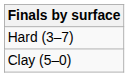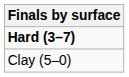(41, 37) normal -> (41, 37) bold
